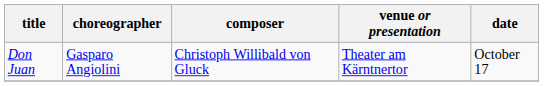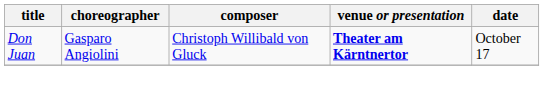(375, 61) normal -> (371, 45) bold
